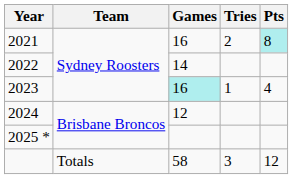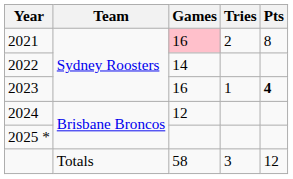(180, 40) no background -> (180, 40) pink background
(267, 40) paleturquoise background -> (267, 40) no background
(180, 88) paleturquoise background -> (180, 88) no background
(267, 88) normal -> (267, 88) bold
